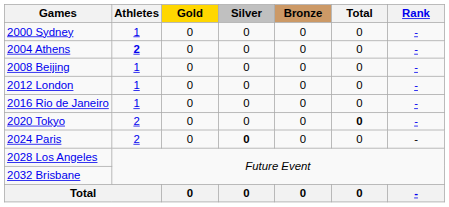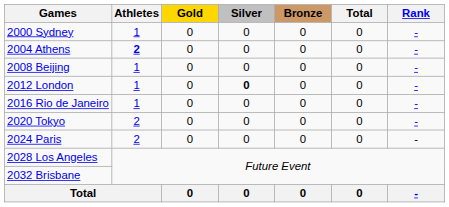(246, 86) normal -> (246, 86) bold
(360, 122) bold -> (360, 122) normal
(246, 140) bold -> (246, 140) normal
